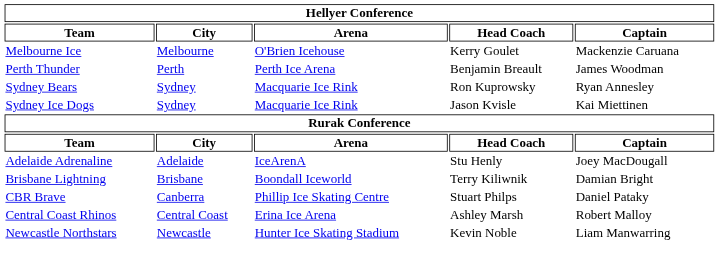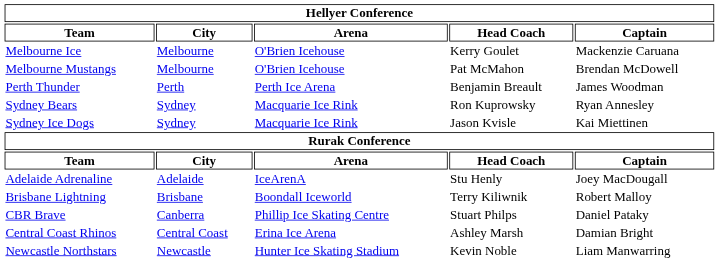+ row: (61, 69)
(614, 179) Damian Bright -> (614, 197) Robert Malloy
(614, 214) Robert Malloy -> (614, 232) Damian Bright
